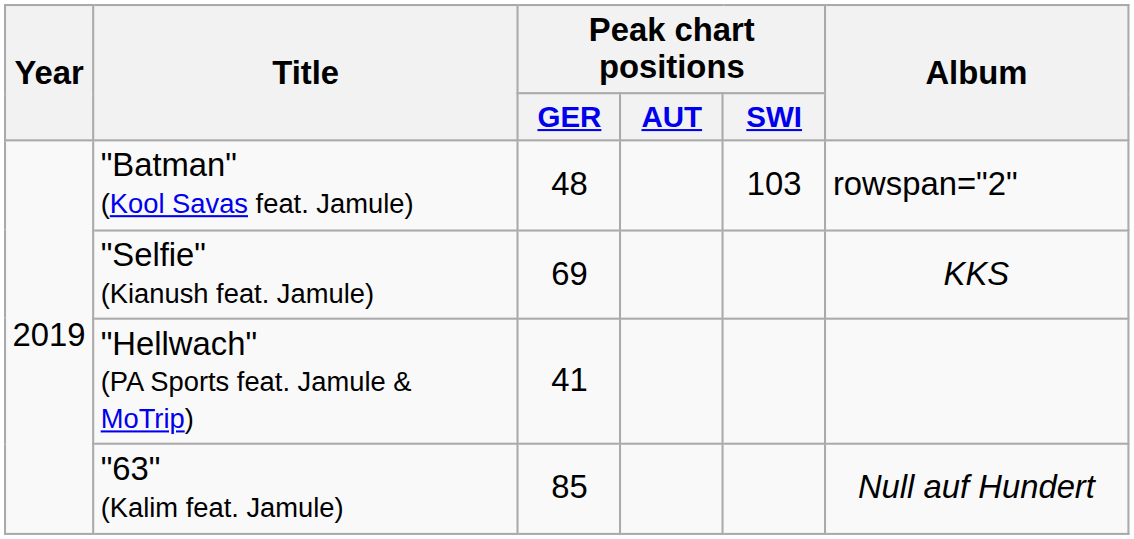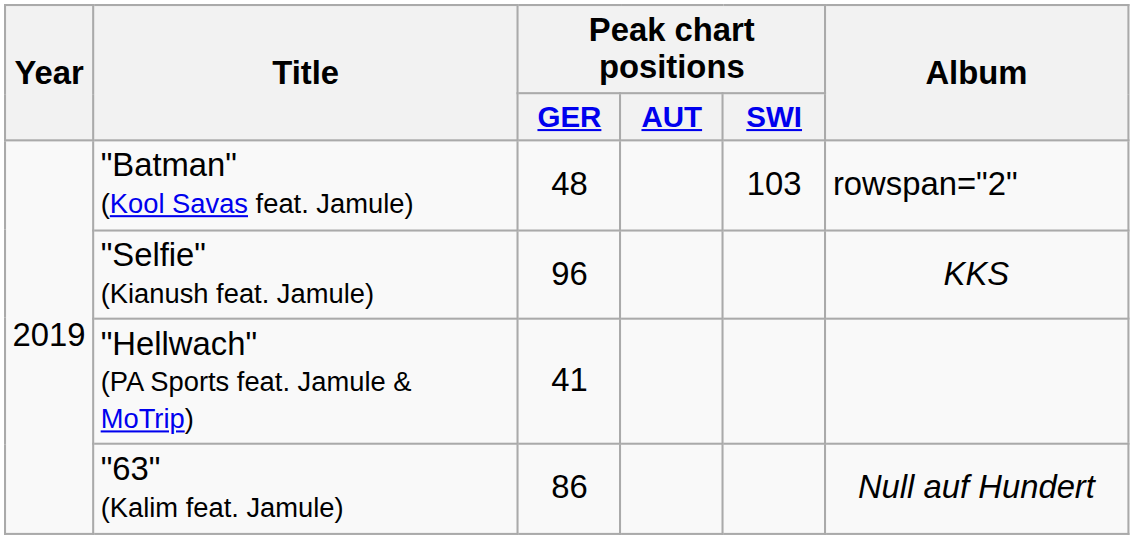(569, 273) 69 -> (569, 273) 96
(569, 488) 85 -> (569, 488) 86
